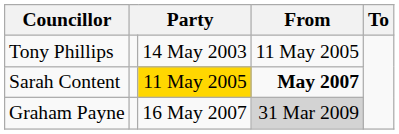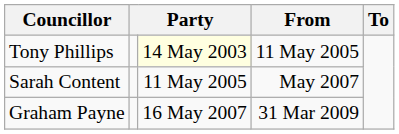(195, 50) no background -> (195, 50) lightyellow background
(195, 81) gold background -> (195, 81) no background
(318, 81) bold -> (319, 81) normal
(309, 112) lightgrey background -> (309, 112) no background
